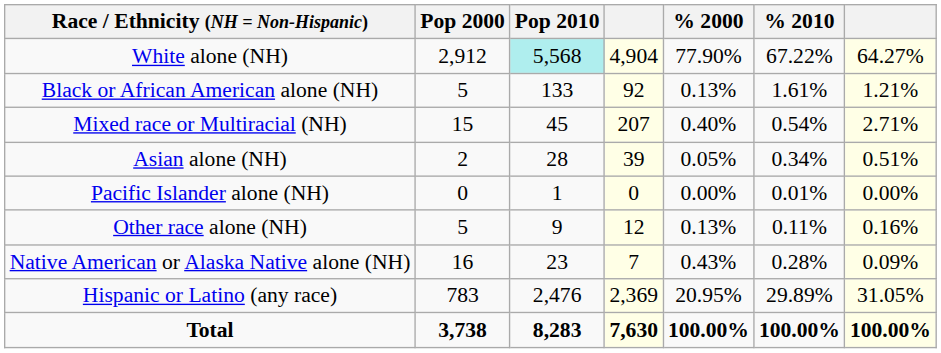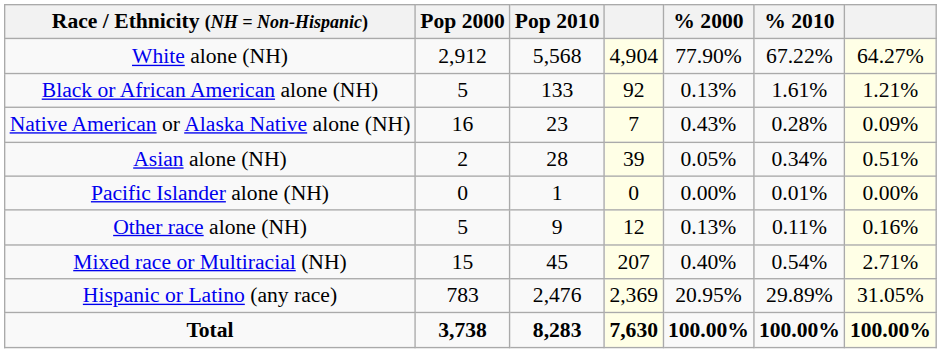(557, 55) paleturquoise background -> (557, 55) no background
rows swapped: (210, 261) <-> (210, 124)
